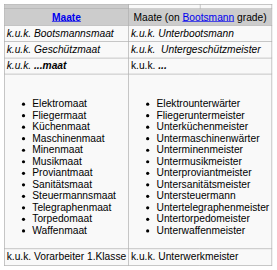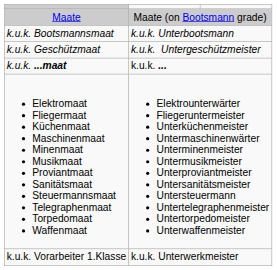(66, 17) bold -> (66, 17) normal
